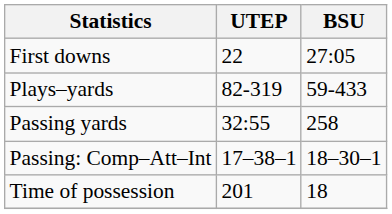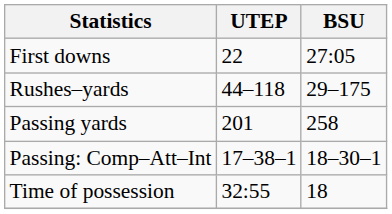- row: (61, 89)
+ row: (69, 89)
(246, 123) 32:55 -> (237, 123) 201
(237, 191) 201 -> (246, 191) 32:55
